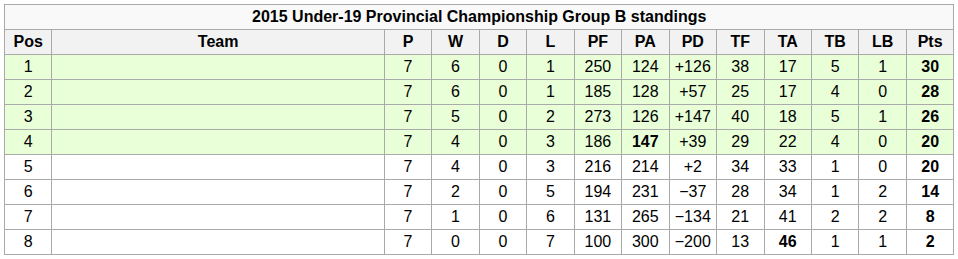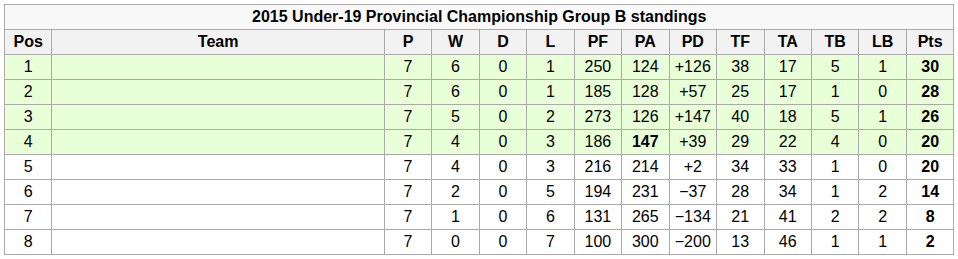(835, 92) 4 -> (835, 92) 1
(788, 241) bold -> (788, 241) normal
